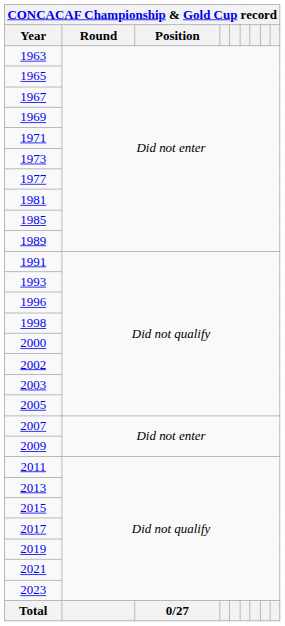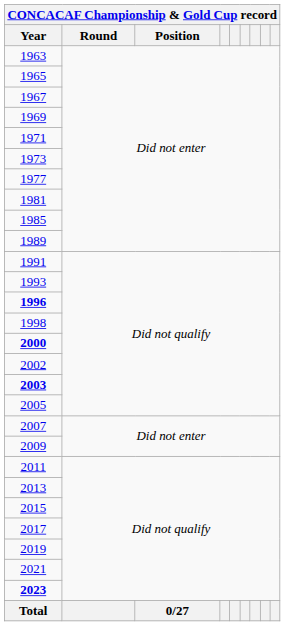(33, 302) normal -> (33, 302) bold
(33, 343) normal -> (33, 343) bold
(33, 384) normal -> (33, 384) bold
(33, 590) normal -> (33, 590) bold
